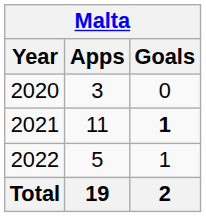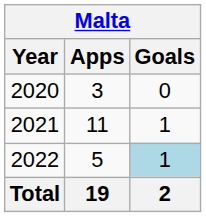(165, 125) bold -> (165, 125) normal
(165, 159) no background -> (165, 159) lightblue background
